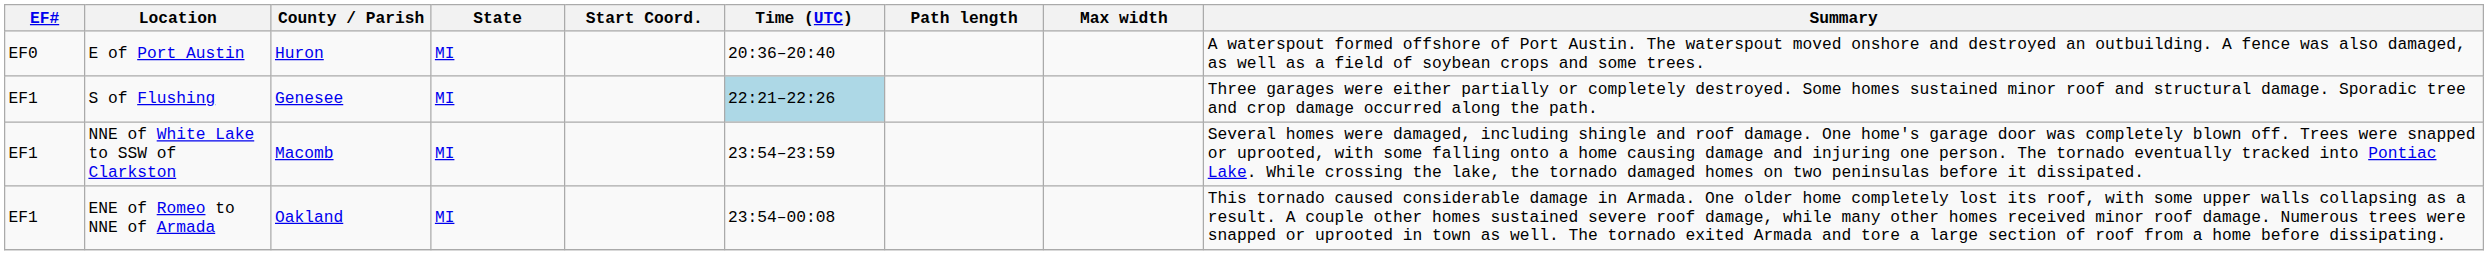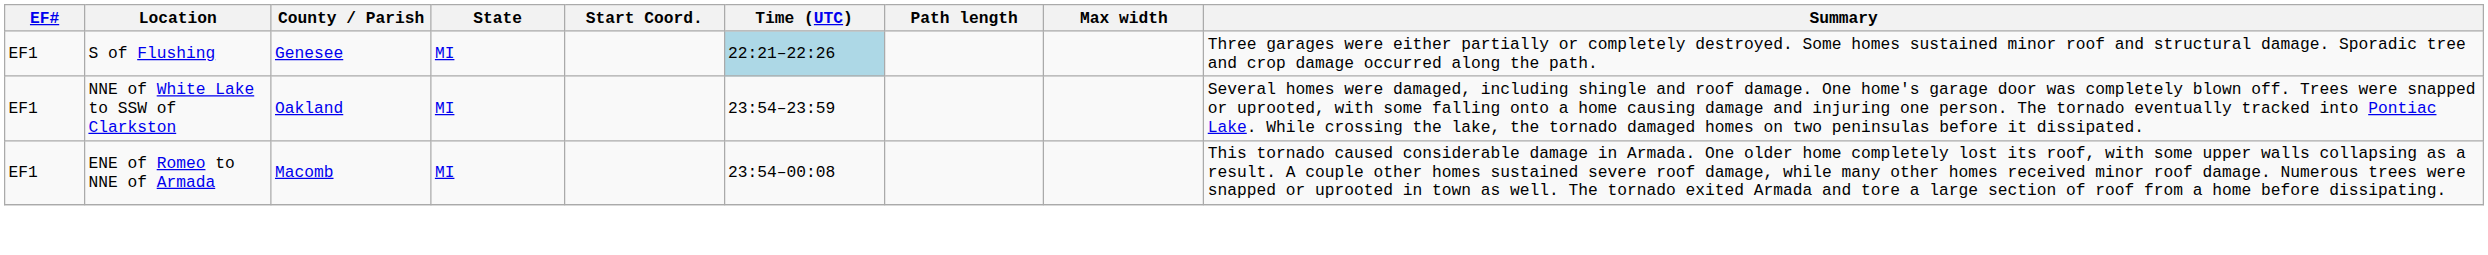- row: (166, 54)
(304, 154) Macomb -> (309, 108) Oakland
(309, 218) Oakland -> (304, 172) Macomb
